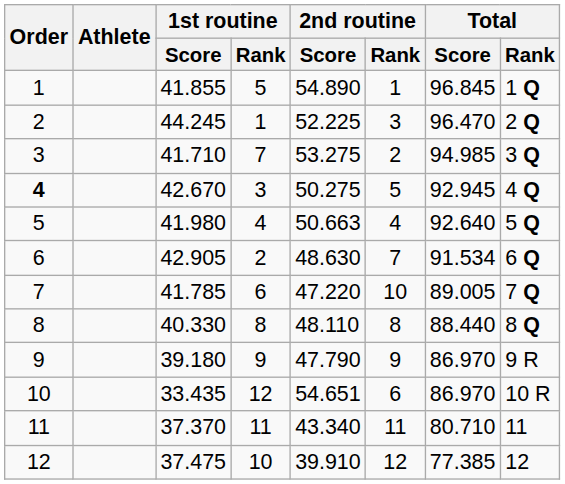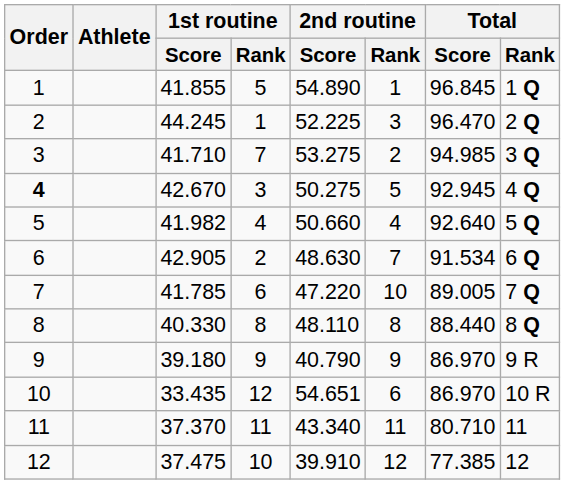(193, 223) 41.980 -> (193, 223) 41.982
(328, 223) 50.663 -> (328, 223) 50.660
(328, 359) 47.790 -> (328, 359) 40.790
